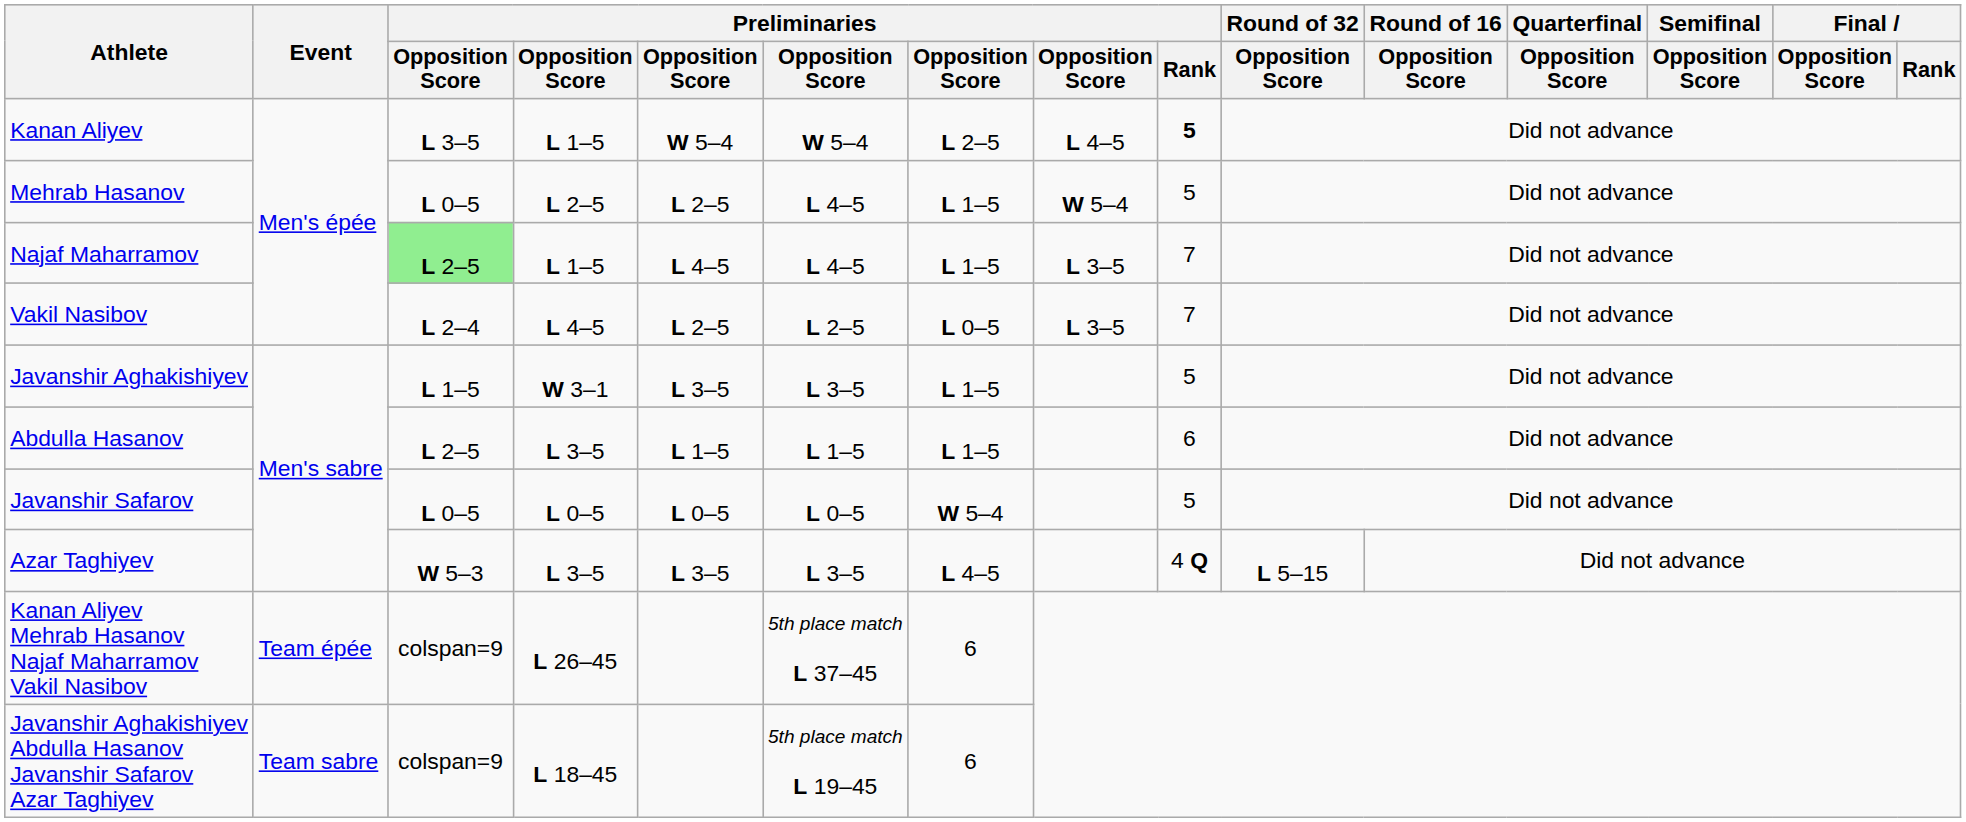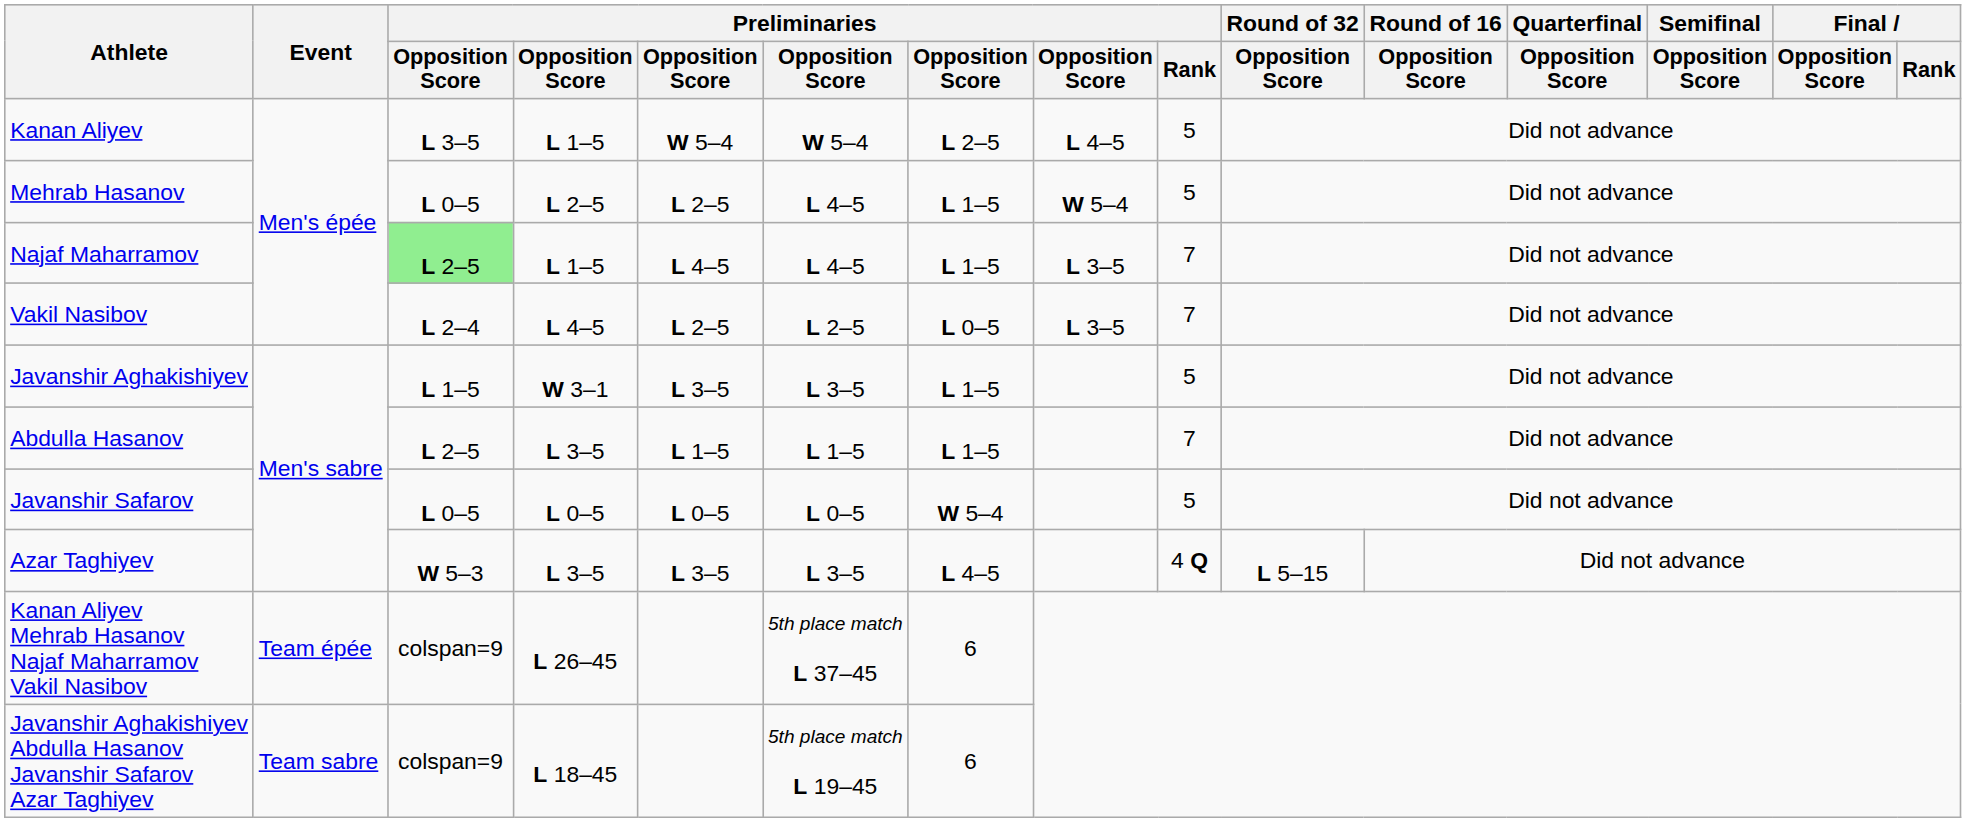(1189, 130) bold -> (1189, 130) normal
(1189, 438) 6 -> (1189, 438) 7
